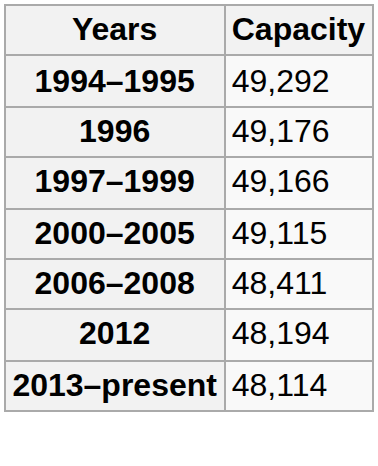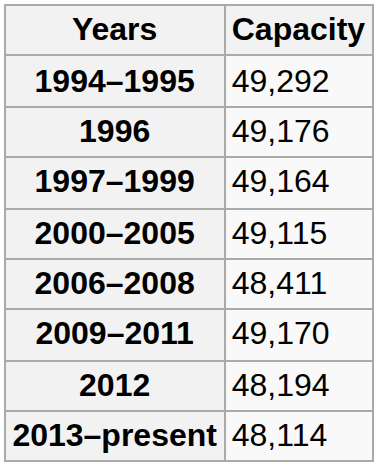(298, 183) 49,166 -> (298, 183) 49,164
+ row: (115, 334)
